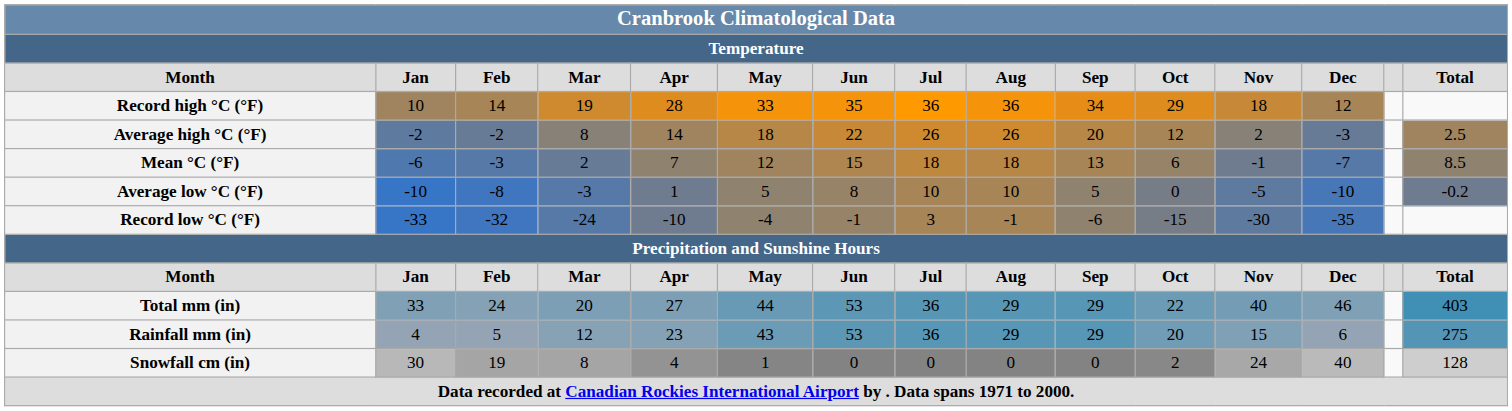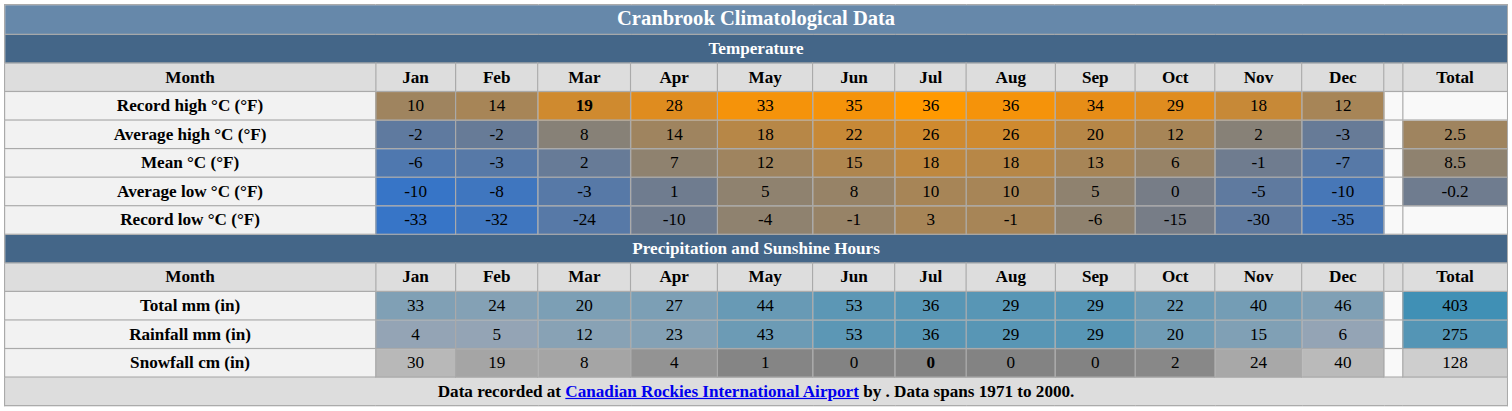(584, 106) normal -> (584, 106) bold
(931, 363) normal -> (931, 363) bold
